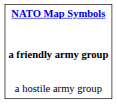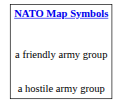(58, 54) bold -> (61, 54) normal
